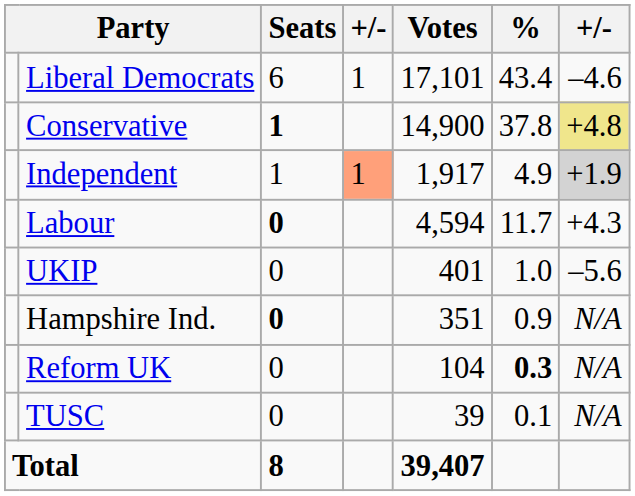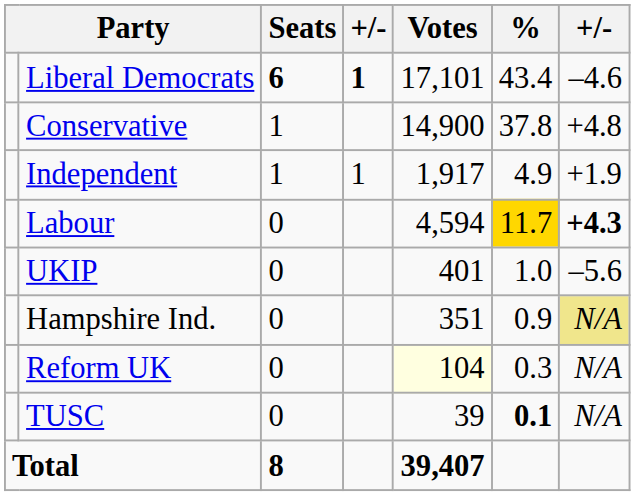(276, 77) normal -> (276, 77) bold
(358, 77) normal -> (358, 77) bold
(276, 125) bold -> (276, 125) normal
(594, 125) khaki background -> (594, 125) no background
(358, 174) lightsalmon background -> (358, 174) no background
(594, 174) lightgrey background -> (594, 174) no background
(276, 222) bold -> (276, 222) normal
(526, 222) no background -> (526, 222) gold background
(594, 222) normal -> (594, 222) bold
(276, 319) bold -> (276, 319) normal
(598, 319) no background -> (598, 319) khaki background
(462, 367) no background -> (462, 367) lightyellow background
(533, 367) bold -> (533, 367) normal
(533, 416) normal -> (533, 416) bold
